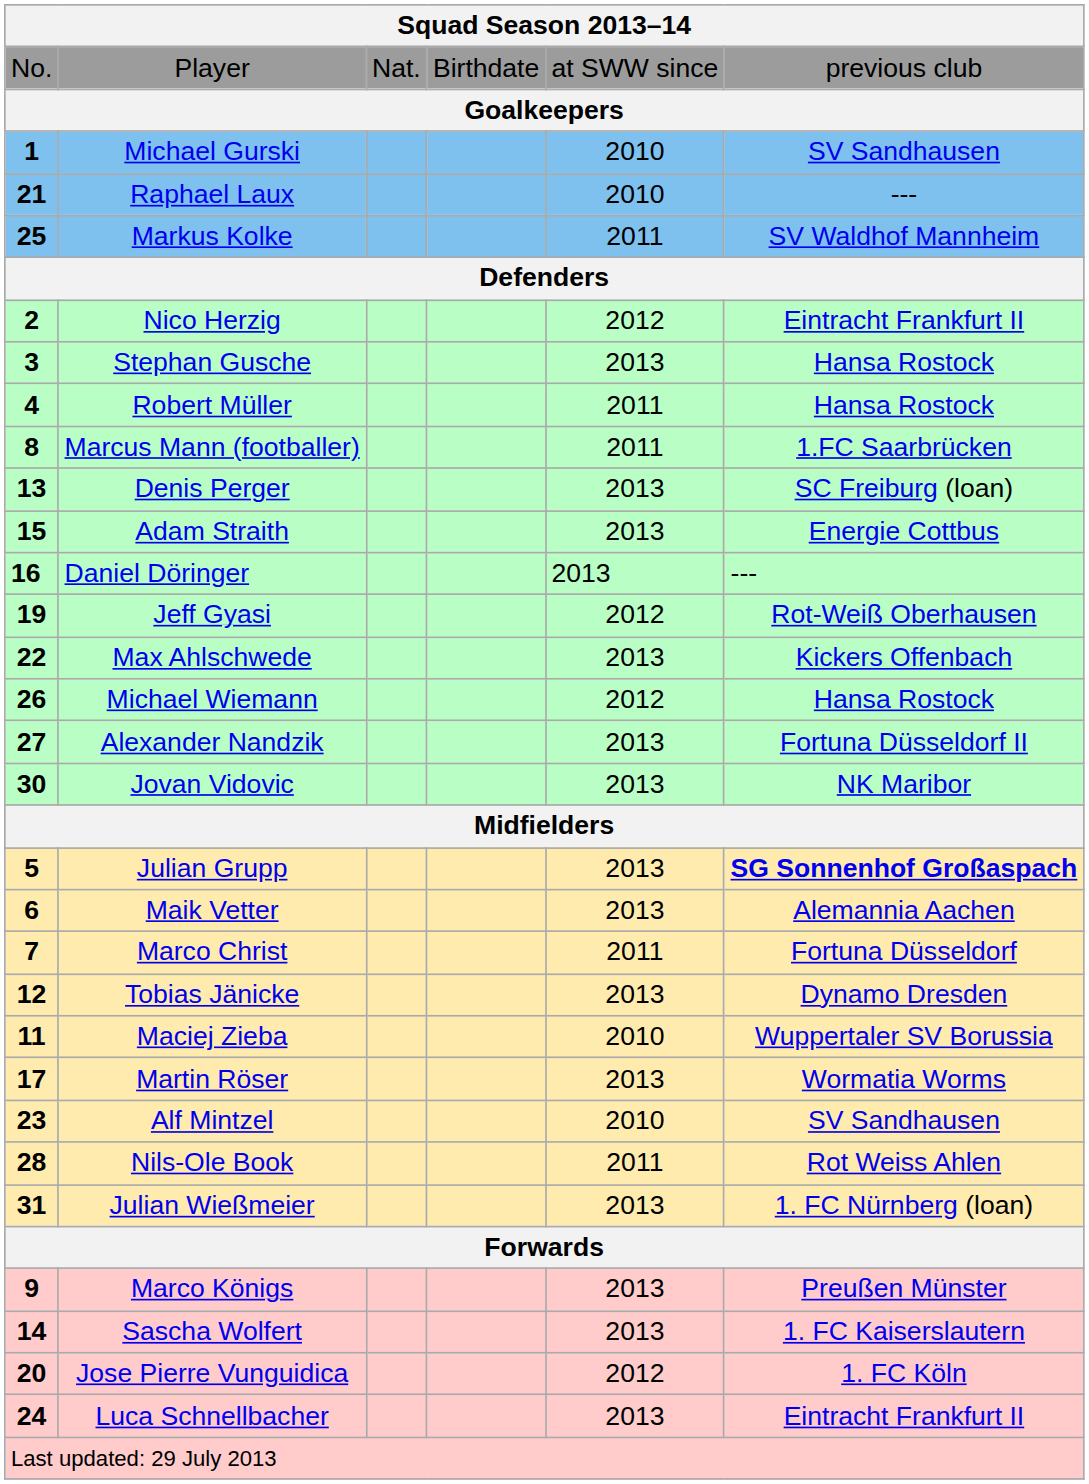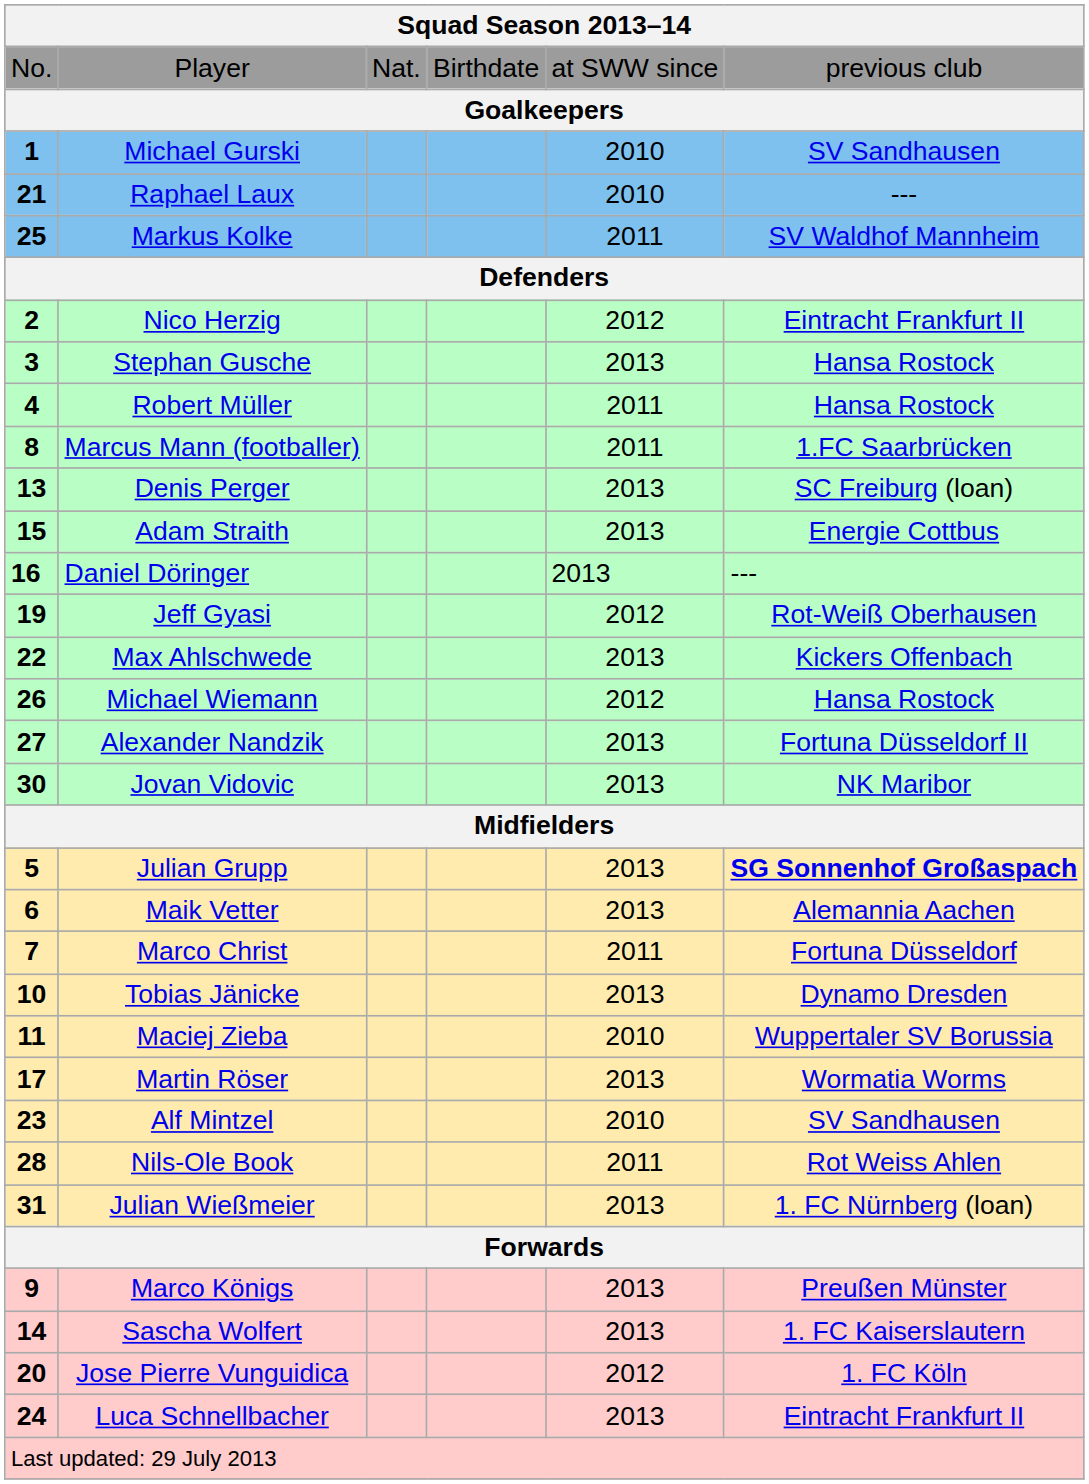(32, 994) 12 -> (32, 994) 10
